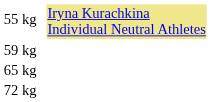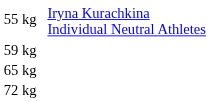(127, 21) khaki background -> (127, 21) no background
